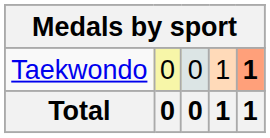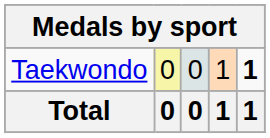(250, 69) lightsalmon background -> (250, 69) no background
